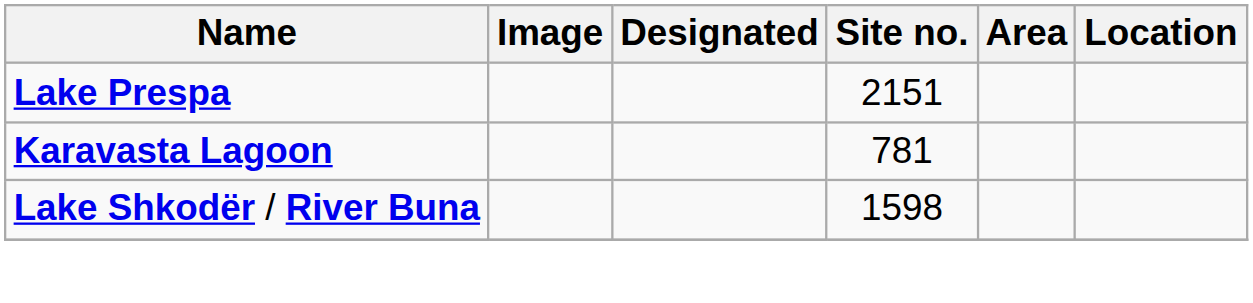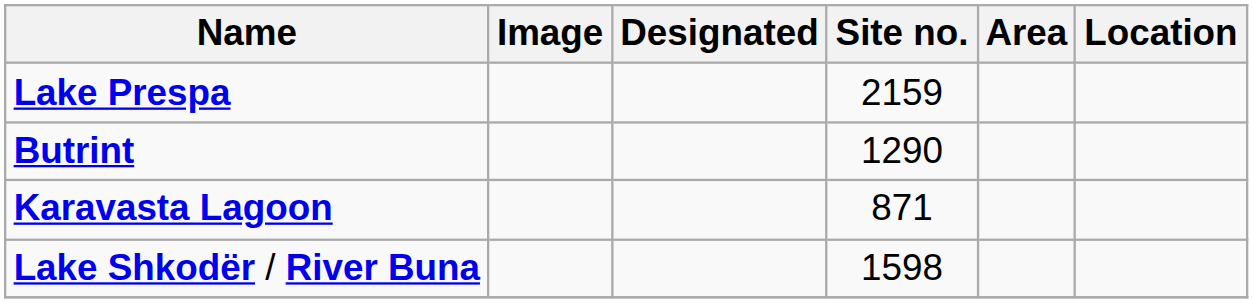(902, 92) 2151 -> (902, 92) 2159
+ row: (74, 150)
(902, 150) 781 -> (902, 208) 871
